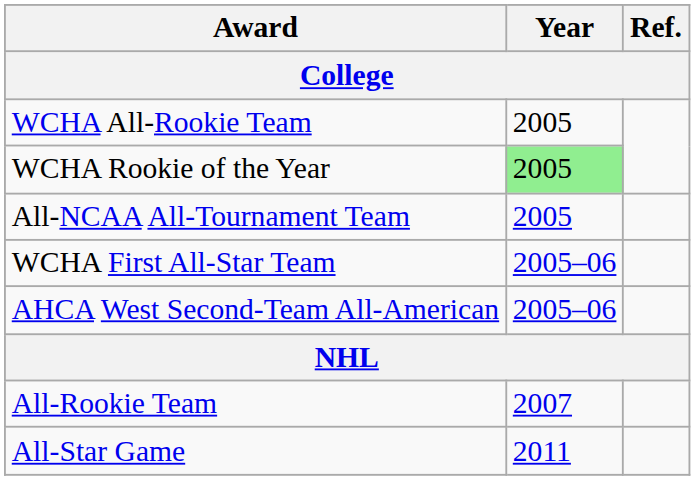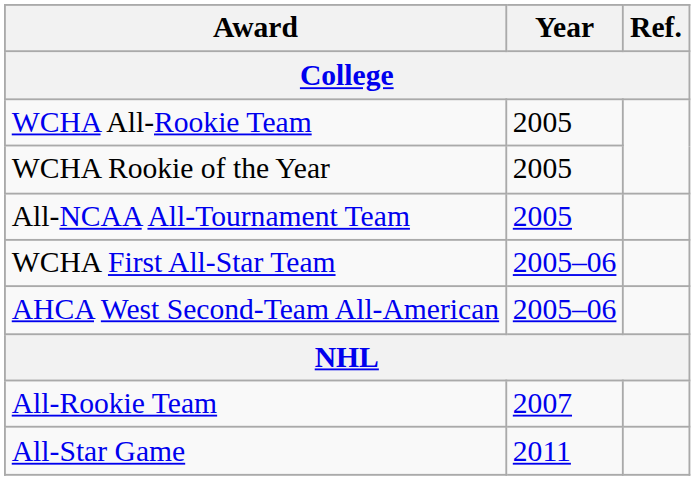(542, 168) lightgreen background -> (542, 168) no background
